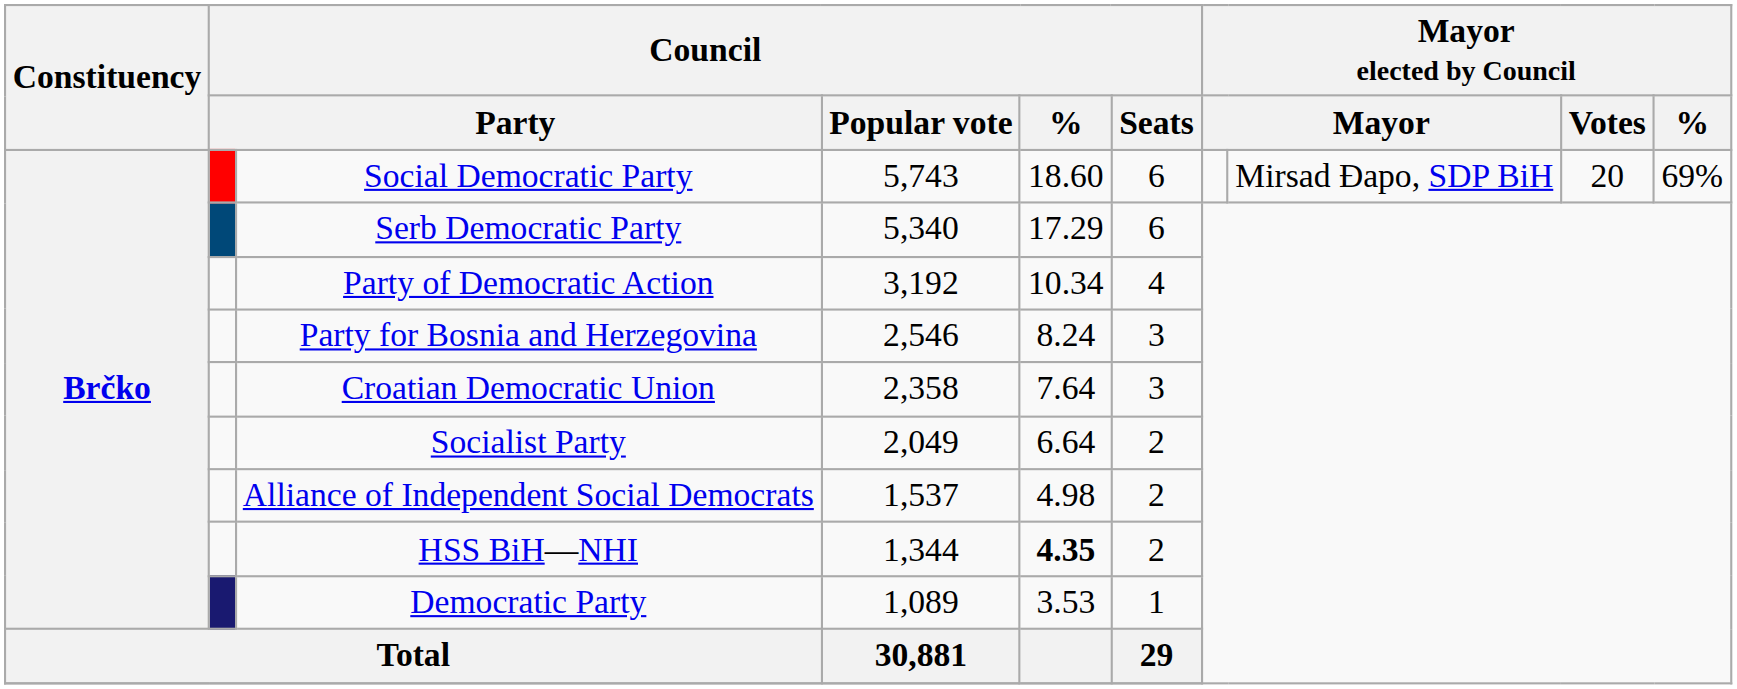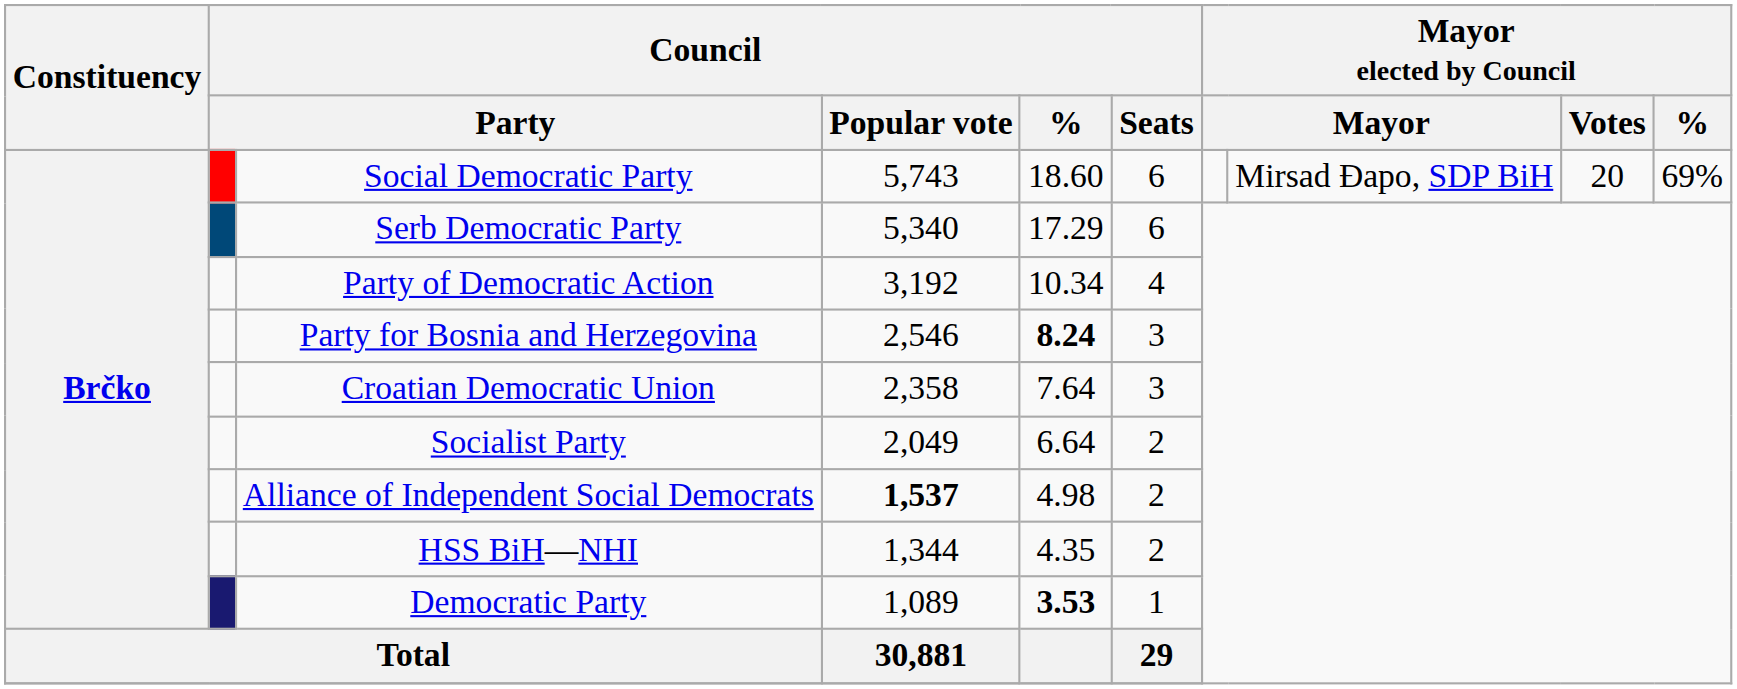(1066, 335) normal -> (1066, 335) bold
(921, 495) normal -> (921, 495) bold
(1066, 548) bold -> (1066, 548) normal
(1066, 601) normal -> (1066, 601) bold
